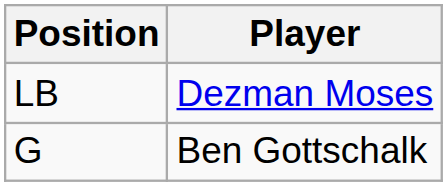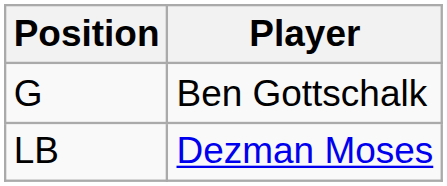rows swapped: (36, 92) <-> (28, 151)
